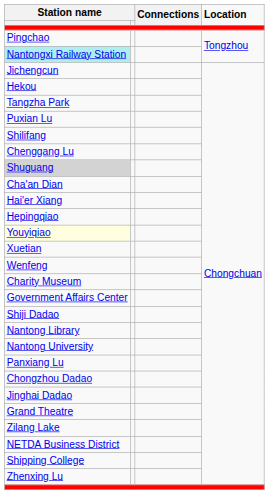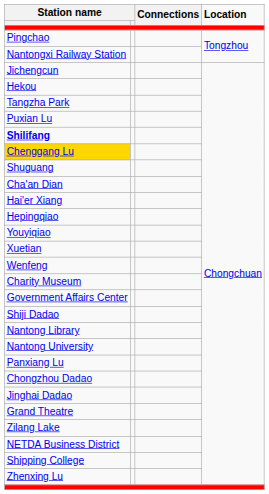(66, 54) paleturquoise background -> (66, 54) no background
(26, 135) normal -> (28, 135) bold
(40, 151) no background -> (40, 151) gold background
(30, 168) lightgrey background -> (30, 168) no background
(29, 233) lightyellow background -> (29, 233) no background
